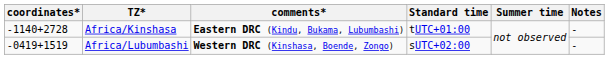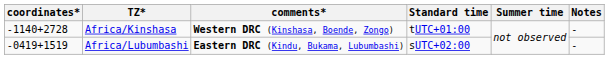(299, 29) Eastern DRC (Kindu, Bukama, Lubumbashi) -> (294, 29) Western DRC (Kinshasa, Boende, Zongo)
(294, 46) Western DRC (Kinshasa, Boende, Zongo) -> (299, 46) Eastern DRC (Kindu, Bukama, Lubumbashi)
